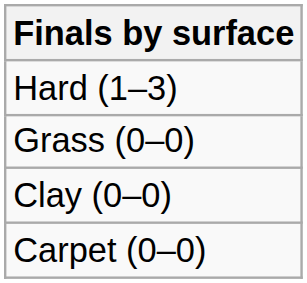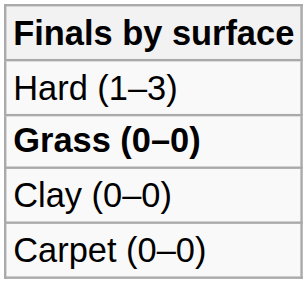(104, 142) normal -> (107, 142) bold
